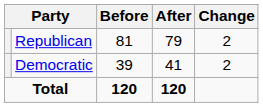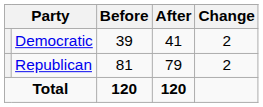rows swapped: (54, 41) <-> (54, 65)
